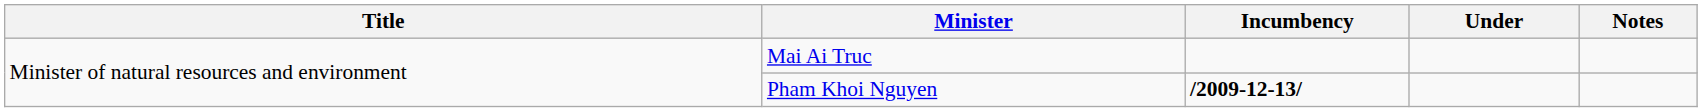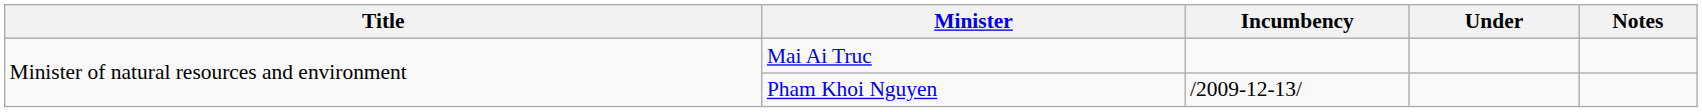(1246, 89) bold -> (1246, 89) normal
